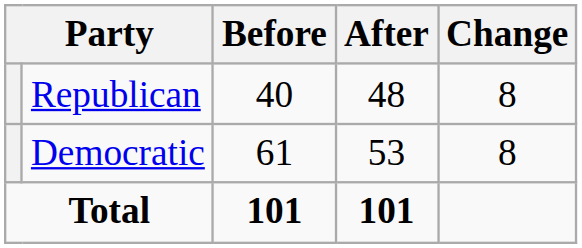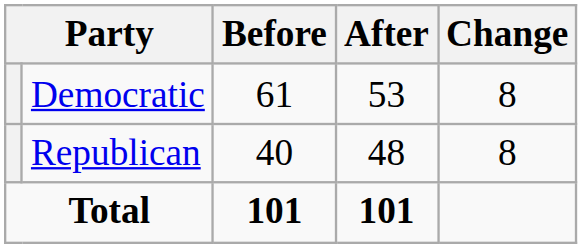rows swapped: (118, 152) <-> (116, 93)
